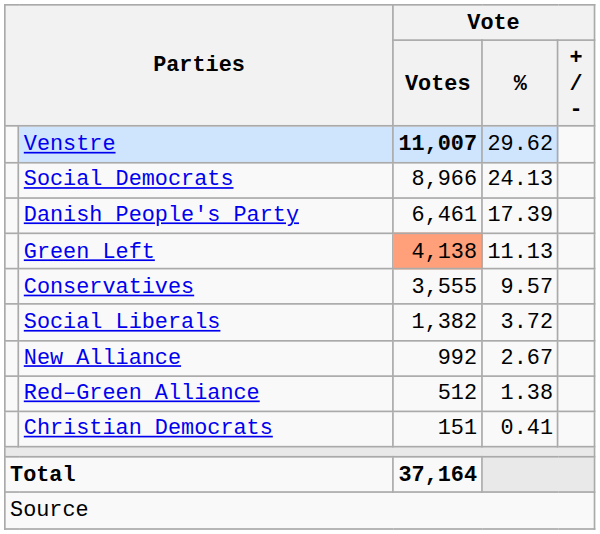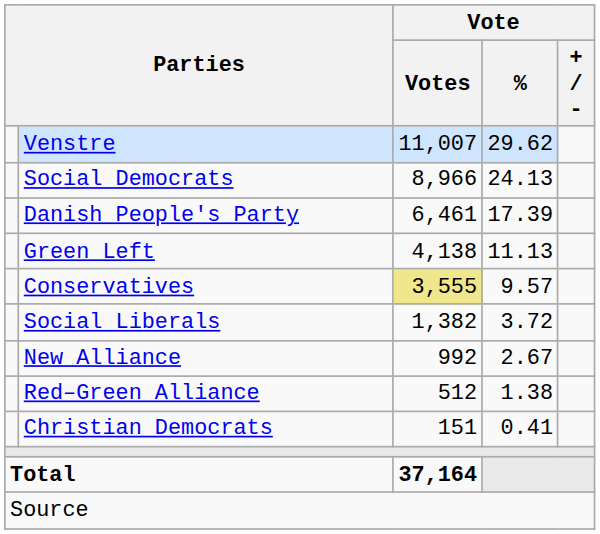(438, 144) bold -> (438, 144) normal
(444, 251) lightsalmon background -> (444, 251) no background
(444, 287) no background -> (444, 287) khaki background
